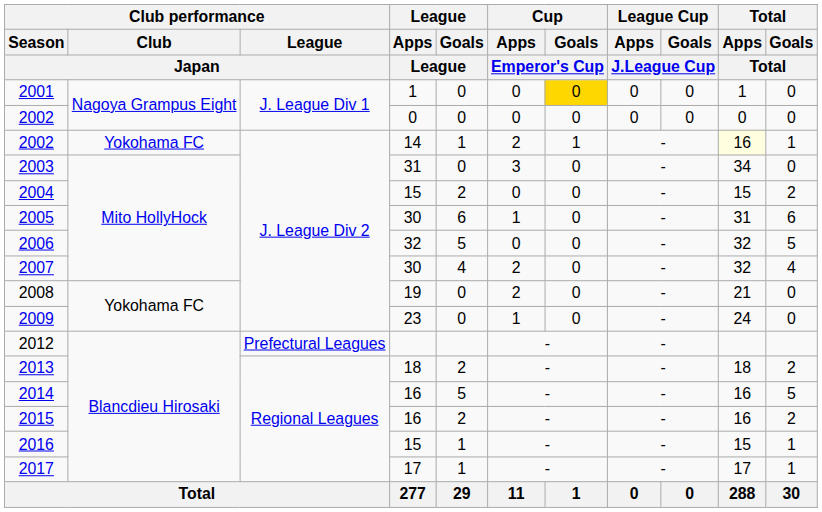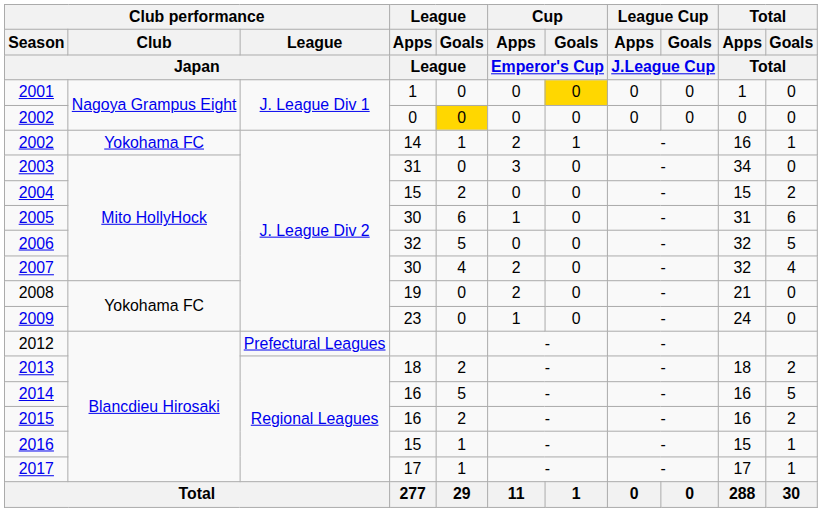(462, 117) no background -> (462, 117) gold background
(742, 142) lightyellow background -> (742, 142) no background
